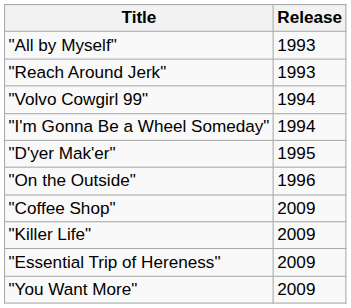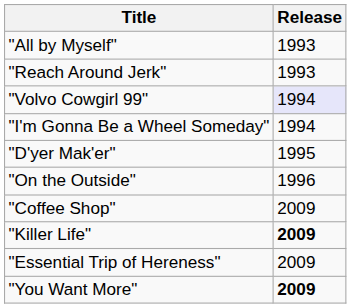(296, 99) no background -> (296, 99) lavender background
(296, 235) normal -> (296, 235) bold
(296, 289) normal -> (296, 289) bold
